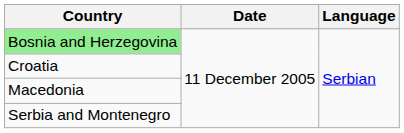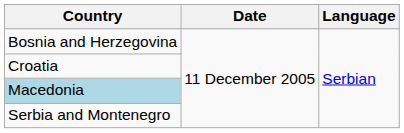(93, 41) lightgreen background -> (93, 41) no background
(46, 90) no background -> (46, 90) lightblue background
